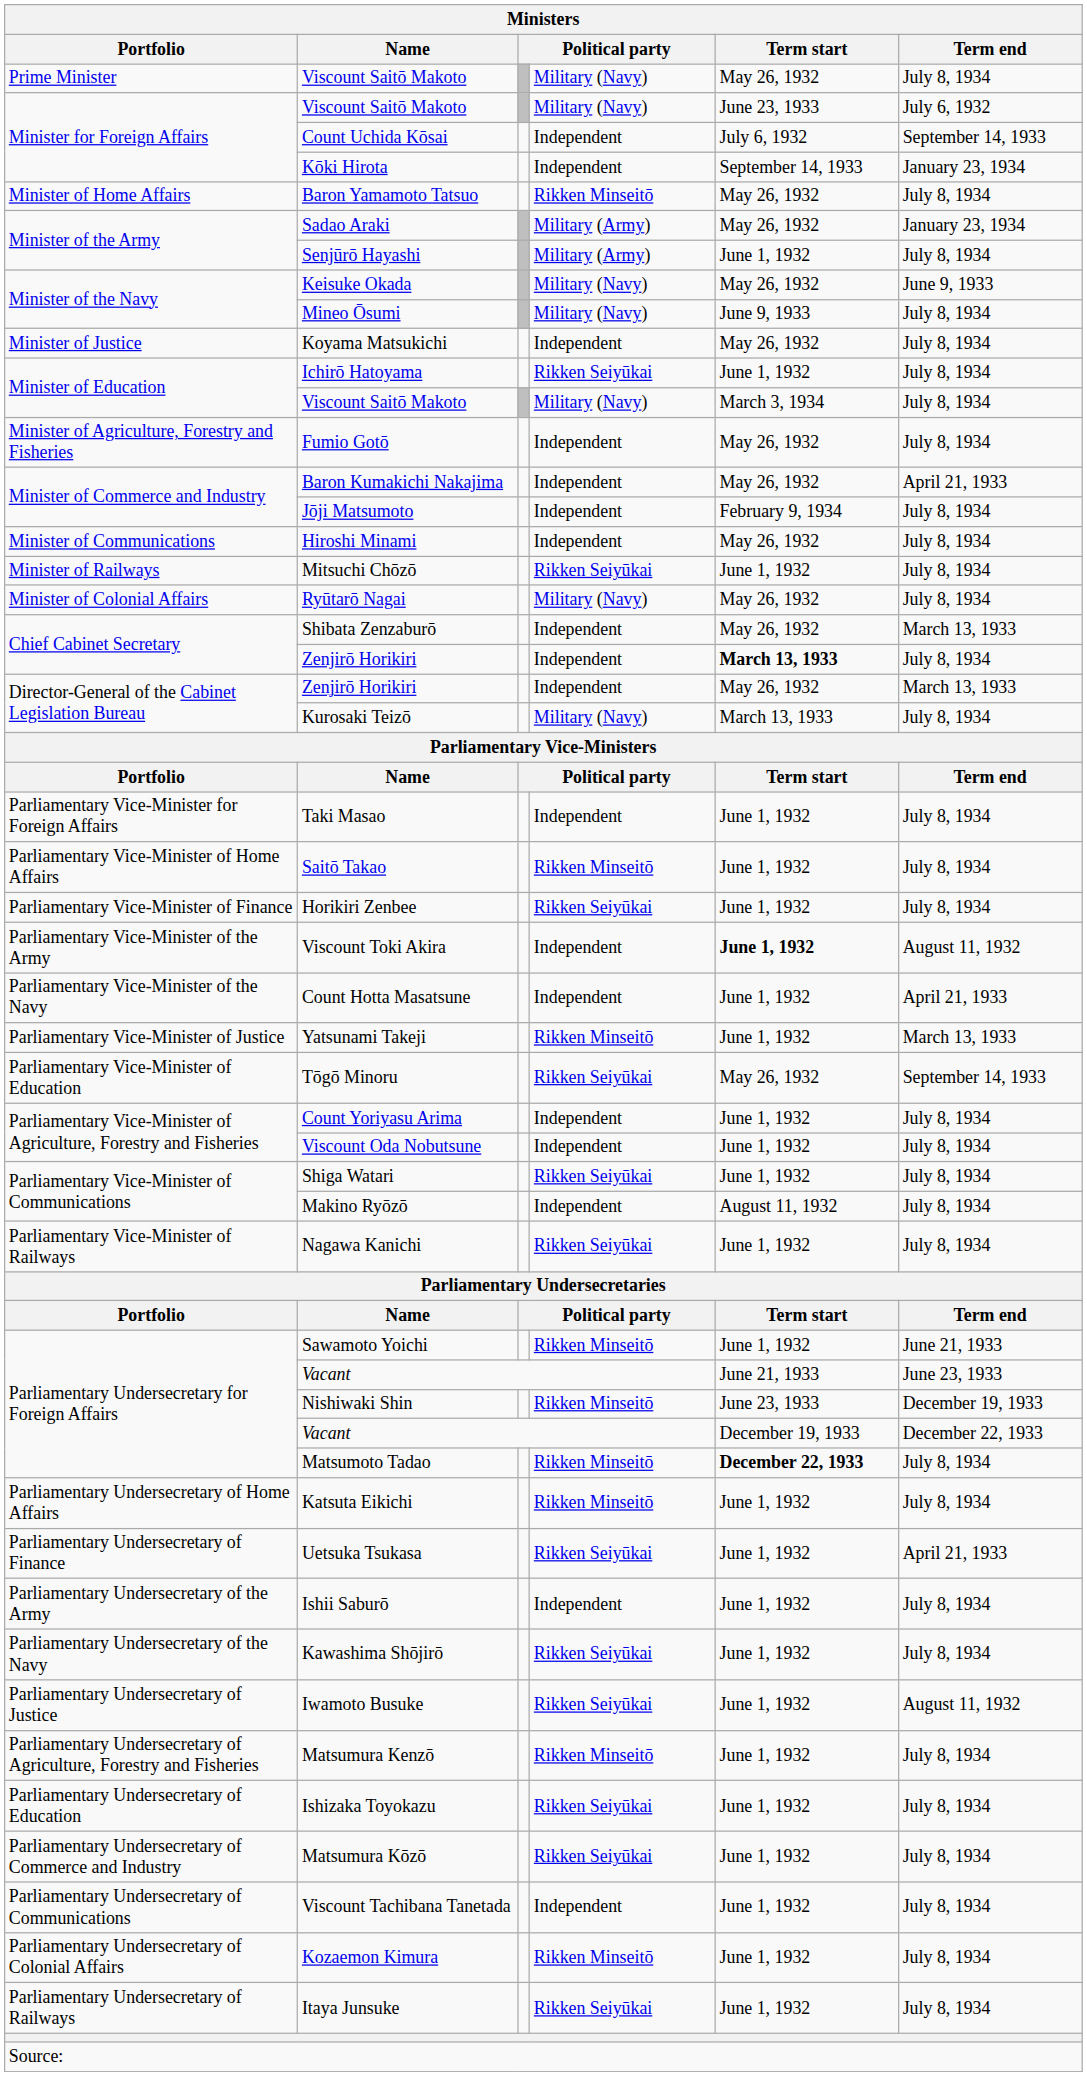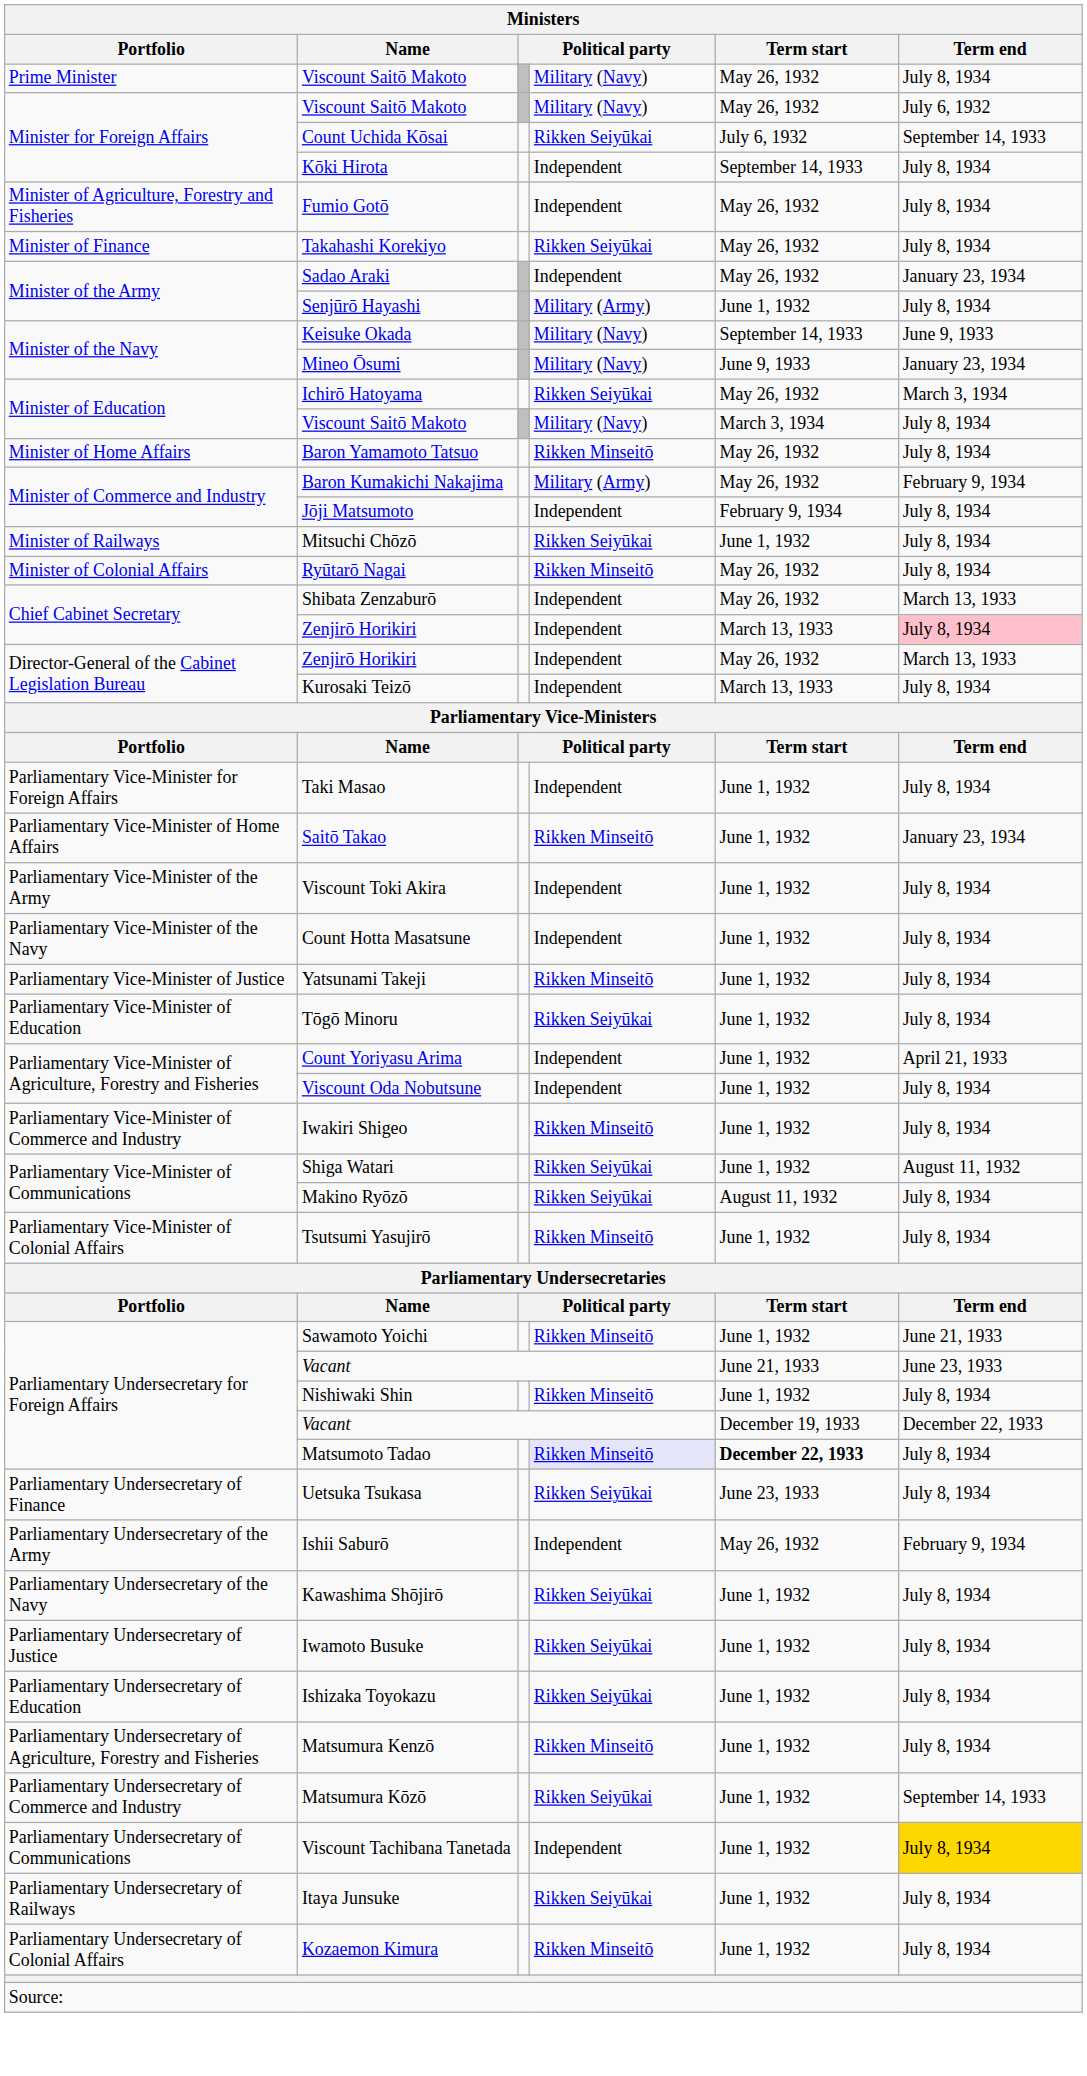(769, 107) June 23, 1933 -> (769, 107) May 26, 1932
(578, 137) Independent -> (593, 137) Rikken Seiyūkai
(964, 166) January 23, 1934 -> (947, 166) July 8, 1934
rows swapped: (100, 196) <-> (141, 442)
+ row: (79, 246)
(592, 225) Military (Army) -> (578, 276) Independent
(769, 284) May 26, 1932 -> (791, 335) September 14, 1933
(947, 314) July 8, 1934 -> (964, 364) January 23, 1934
- row: (75, 343)
(765, 373) June 1, 1932 -> (769, 394) May 26, 1932
(947, 373) July 8, 1934 -> (955, 394) March 3, 1934
(578, 482) Independent -> (592, 482) Military (Army)
(955, 482) April 21, 1933 -> (964, 482) February 9, 1934
- row: (112, 541)
(591, 600) Military (Navy) -> (594, 570) Rikken Minseitō
(779, 659) bold -> (776, 629) normal
(947, 659) no background -> (947, 629) pink background
(591, 718) Military (Navy) -> (578, 688) Independent
(947, 867) July 8, 1934 -> (964, 838) January 23, 1934
- row: (151, 907)
(767, 947) bold -> (765, 888) normal
(962, 947) August 11, 1932 -> (947, 888) July 8, 1934
(955, 997) April 21, 1933 -> (947, 939) July 8, 1934
(959, 1037) March 13, 1933 -> (947, 979) July 8, 1934
(769, 1077) May 26, 1932 -> (765, 1019) June 1, 1932
(974, 1077) September 14, 1933 -> (947, 1019) July 8, 1934
(947, 1117) July 8, 1934 -> (955, 1059) April 21, 1933
+ row: (120, 1128)
(947, 1176) July 8, 1934 -> (962, 1168) August 11, 1932
(578, 1206) Independent -> (593, 1197) Rikken Seiyūkai
- row: (120, 1246)
+ row: (120, 1237)
(769, 1404) June 23, 1933 -> (765, 1395) June 1, 1932
(973, 1404) December 19, 1933 -> (947, 1395) July 8, 1934
(594, 1462) no background -> (594, 1454) lavender background
- row: (149, 1502)
(765, 1553) June 1, 1932 -> (769, 1494) June 23, 1933
(955, 1553) April 21, 1933 -> (947, 1494) July 8, 1934
(765, 1604) June 1, 1932 -> (769, 1545) May 26, 1932
(947, 1604) July 8, 1934 -> (964, 1545) February 9, 1934
(962, 1705) August 11, 1932 -> (947, 1646) July 8, 1934
rows swapped: (125, 1806) <-> (134, 1755)
(947, 1856) July 8, 1934 -> (974, 1797) September 14, 1933
(947, 1907) no background -> (947, 1848) gold background
rows swapped: (125, 2008) <-> (125, 1957)
